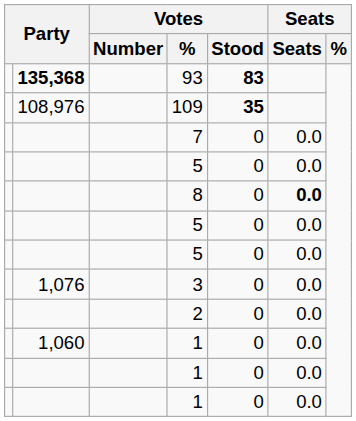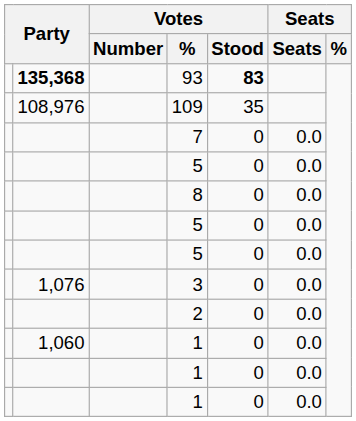(254, 107) bold -> (254, 107) normal
(309, 195) bold -> (309, 195) normal
